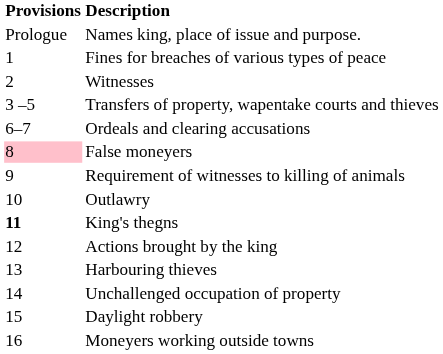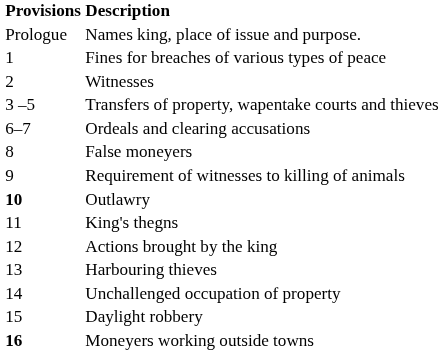(9, 152) pink background -> (9, 152) no background
(14, 199) normal -> (14, 199) bold
(13, 222) bold -> (13, 222) normal
(14, 340) normal -> (14, 340) bold
